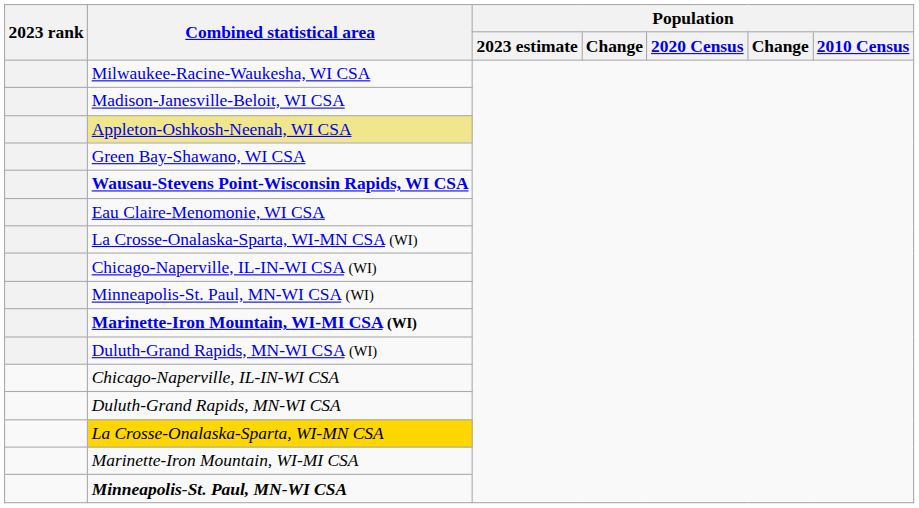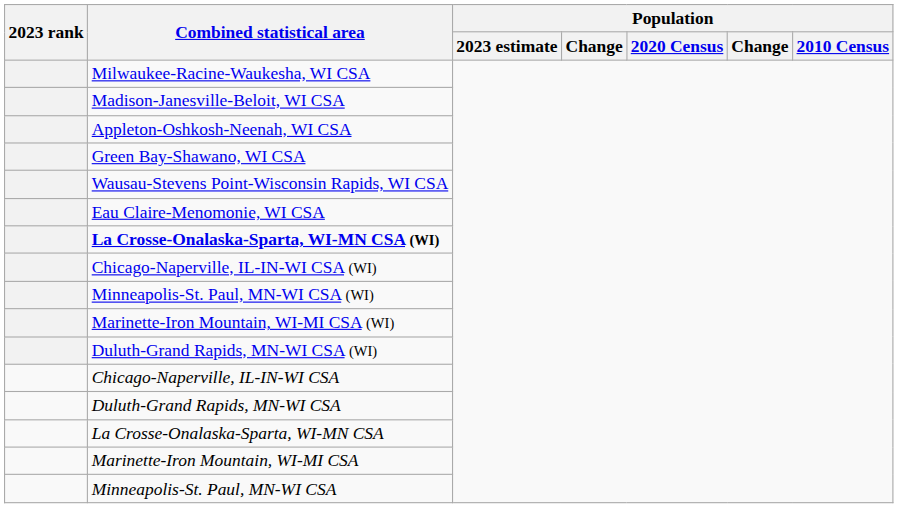(222, 128) khaki background -> (222, 128) no background
(280, 184) bold -> (270, 184) normal
(255, 239) normal -> (265, 239) bold
(254, 322) bold -> (243, 322) normal
(238, 433) gold background -> (238, 433) no background
(219, 488) bold -> (214, 488) normal
